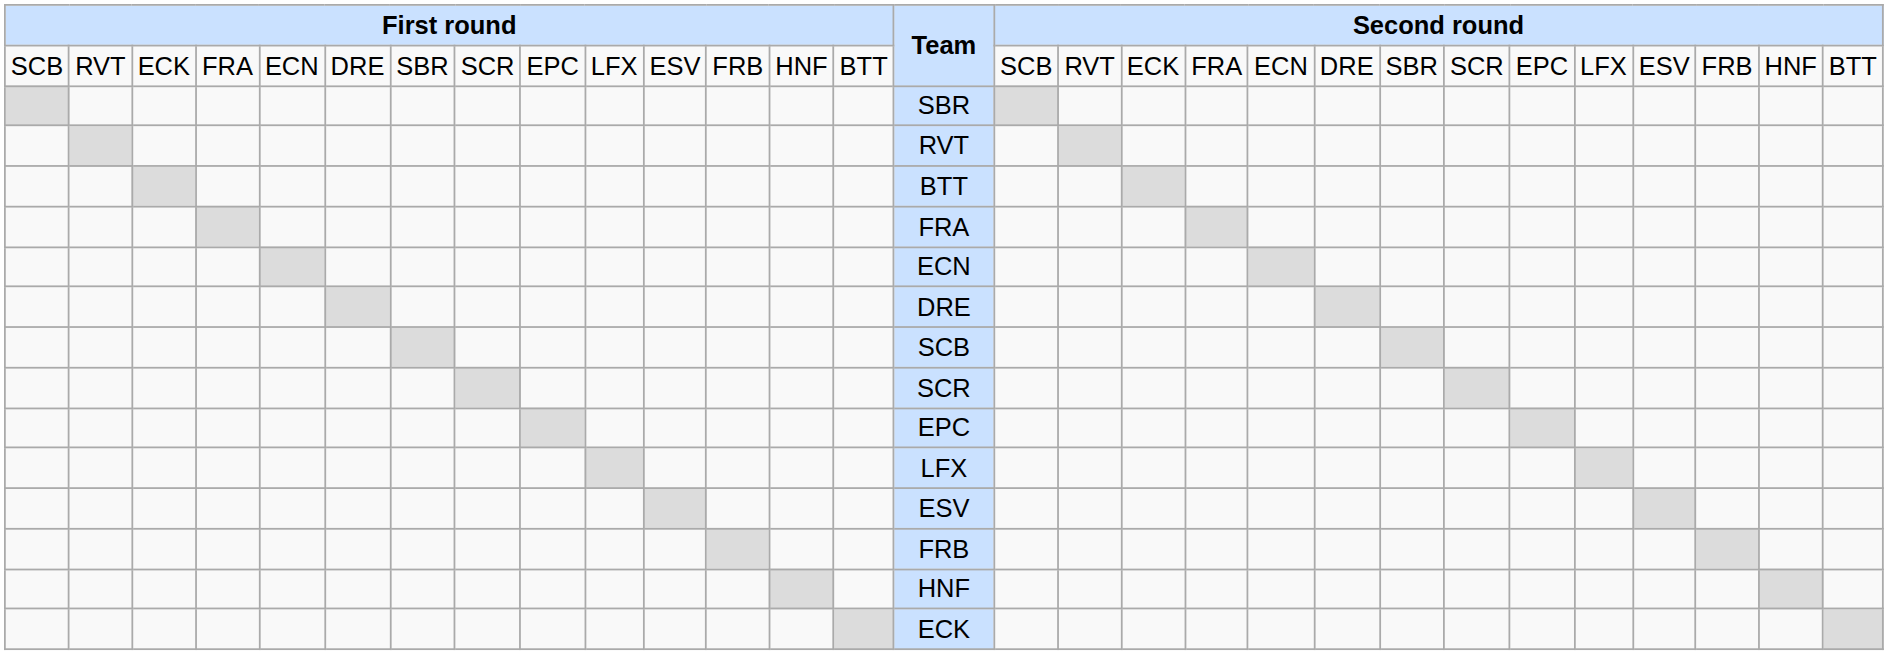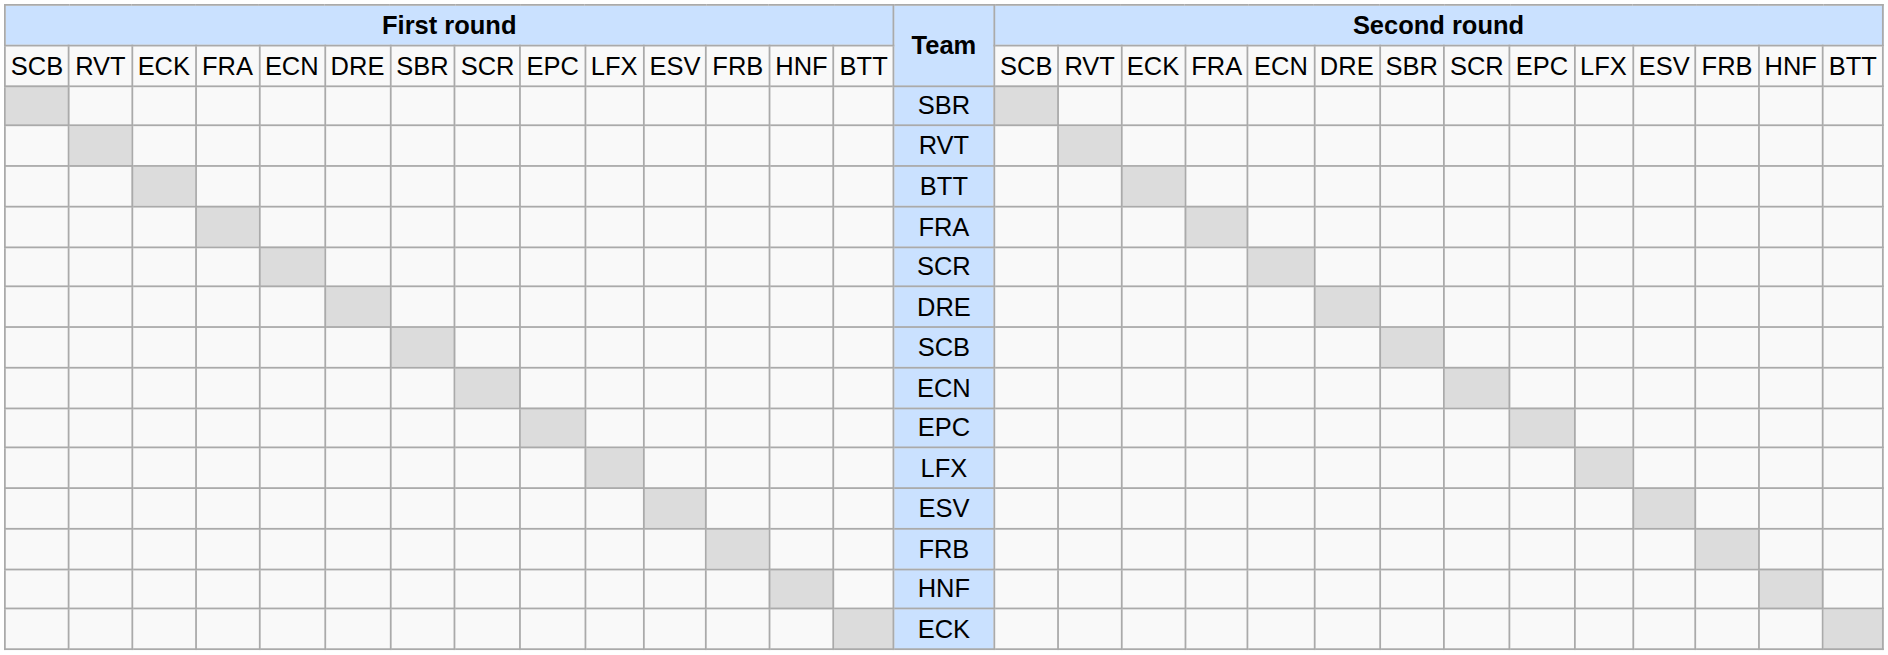(944, 267) ECN -> (944, 267) SCR
(944, 388) SCR -> (944, 388) ECN
